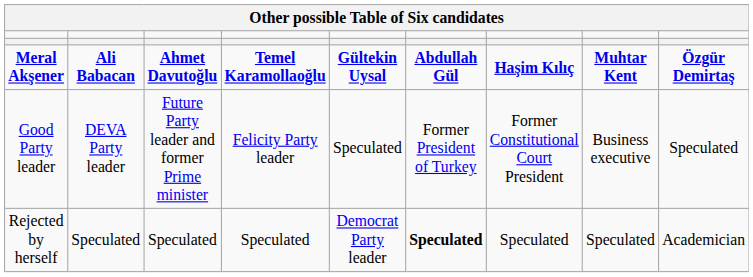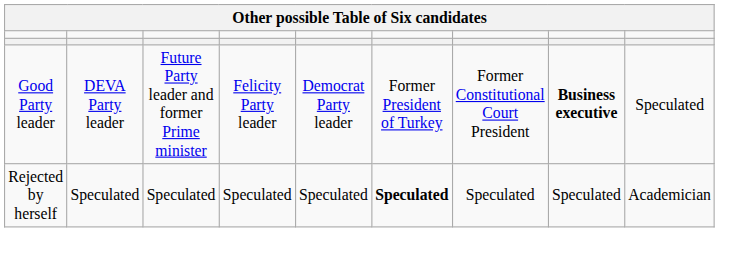- row: (36, 67)
(367, 149) Speculated -> (333, 104) Democrat Party leader
(620, 149) normal -> (586, 104) bold
(367, 239) Democrat Party leader -> (333, 195) Speculated
